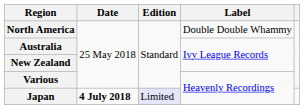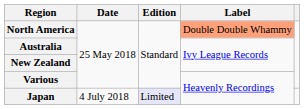(237, 29) no background -> (237, 29) lightsalmon background
(105, 96) bold -> (104, 96) normal
